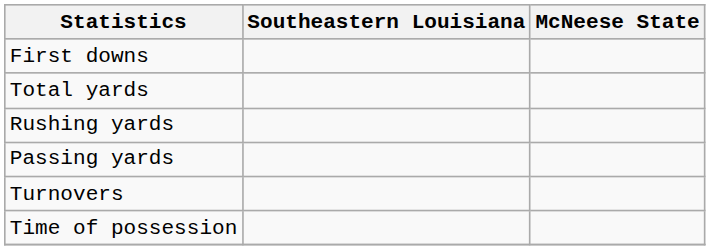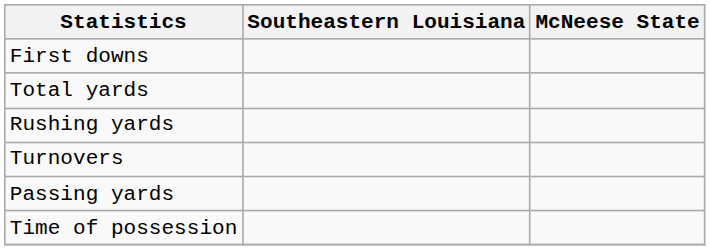rows swapped: (92, 159) <-> (67, 194)
